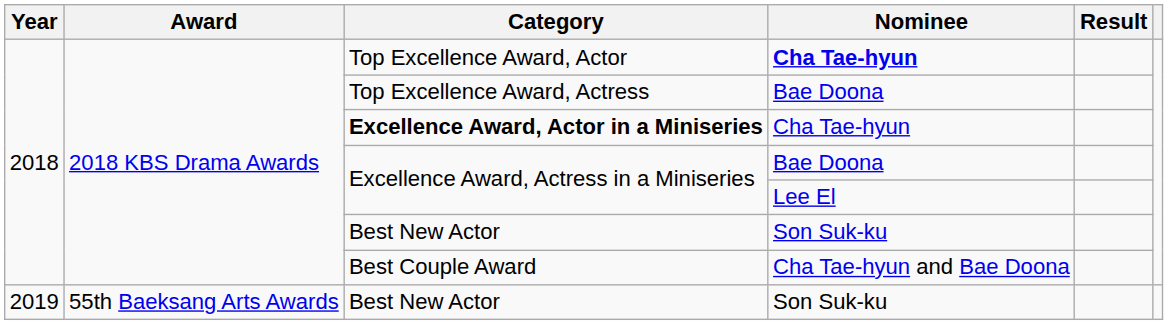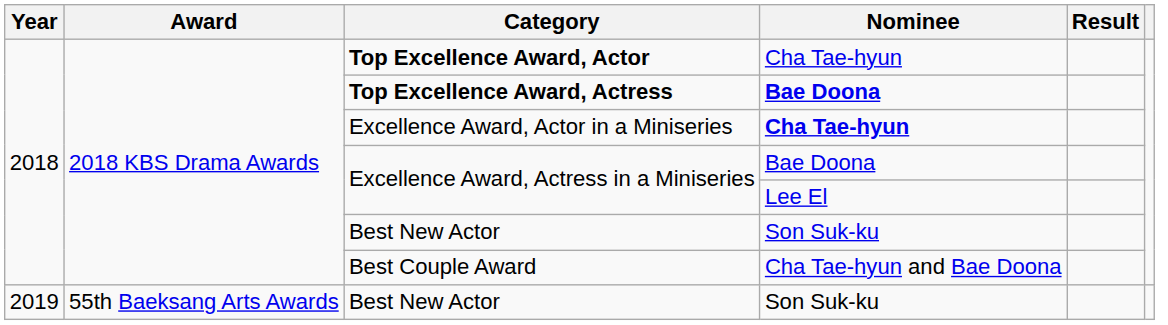(488, 57) normal -> (499, 57) bold
(845, 57) bold -> (833, 57) normal
(499, 92) normal -> (511, 92) bold
(828, 92) normal -> (823, 92) bold
(556, 127) bold -> (541, 127) normal
(842, 127) normal -> (837, 127) bold
